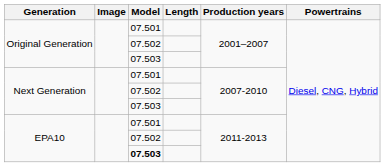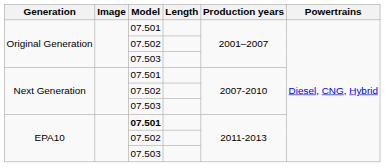(146, 122) normal -> (146, 122) bold
(146, 153) bold -> (146, 153) normal
